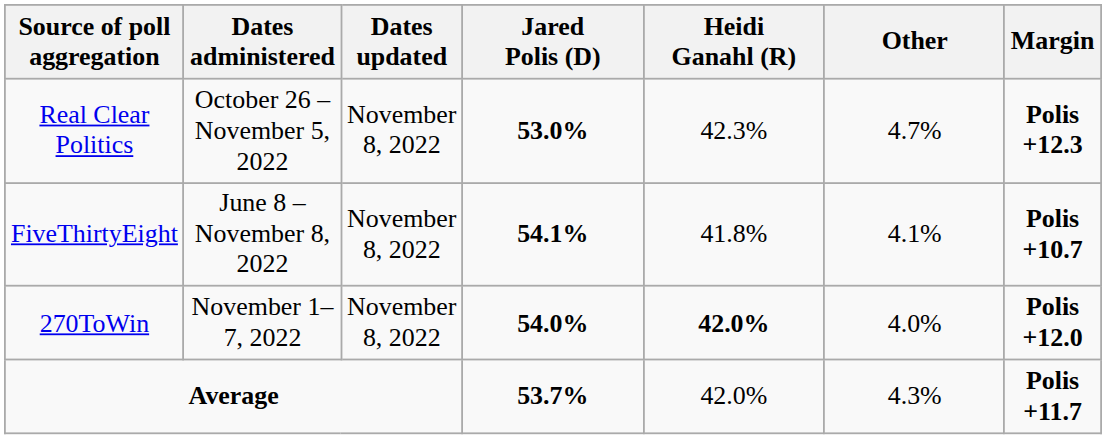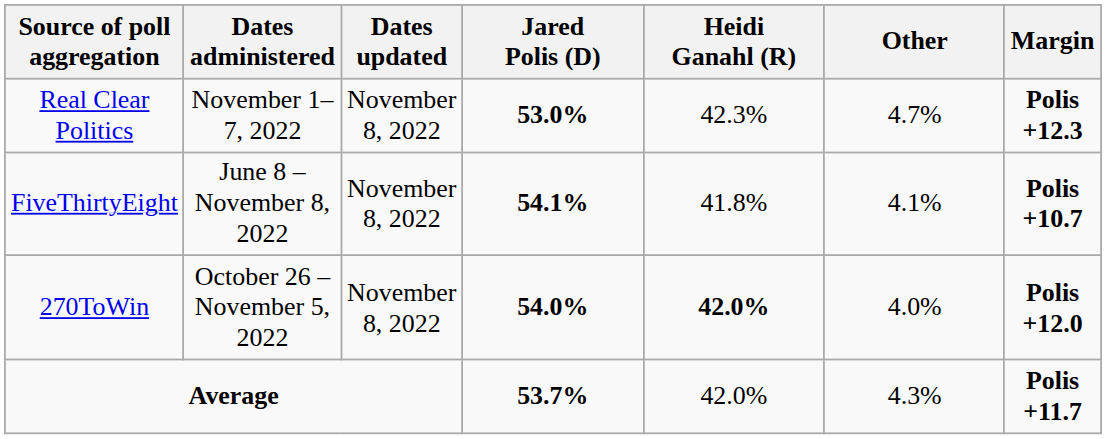(262, 130) October 26 – November 5, 2022 -> (262, 114) November 1–7, 2022
(262, 322) November 1–7, 2022 -> (262, 307) October 26 – November 5, 2022
